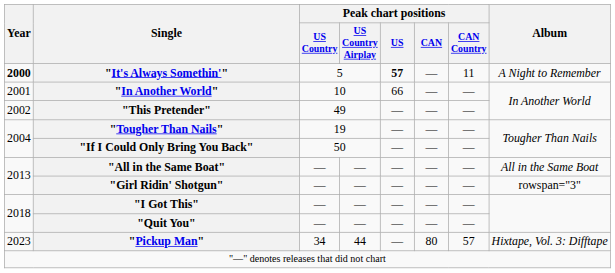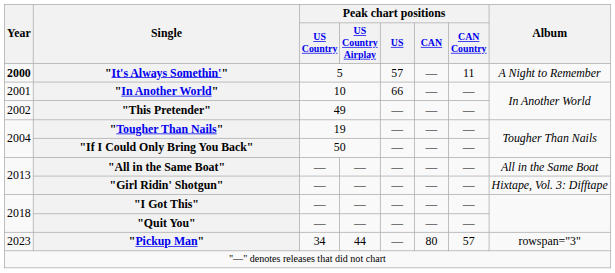(397, 72) bold -> (397, 72) normal
(550, 185) rowspan="3" -> (550, 185) Hixtape, Vol. 3: Difftape
(550, 241) Hixtape, Vol. 3: Difftape -> (550, 241) rowspan="3"
